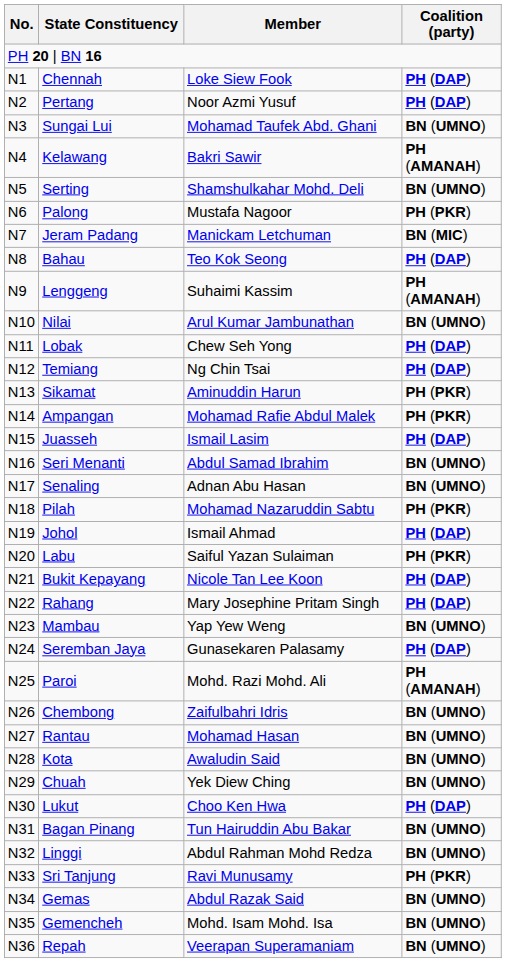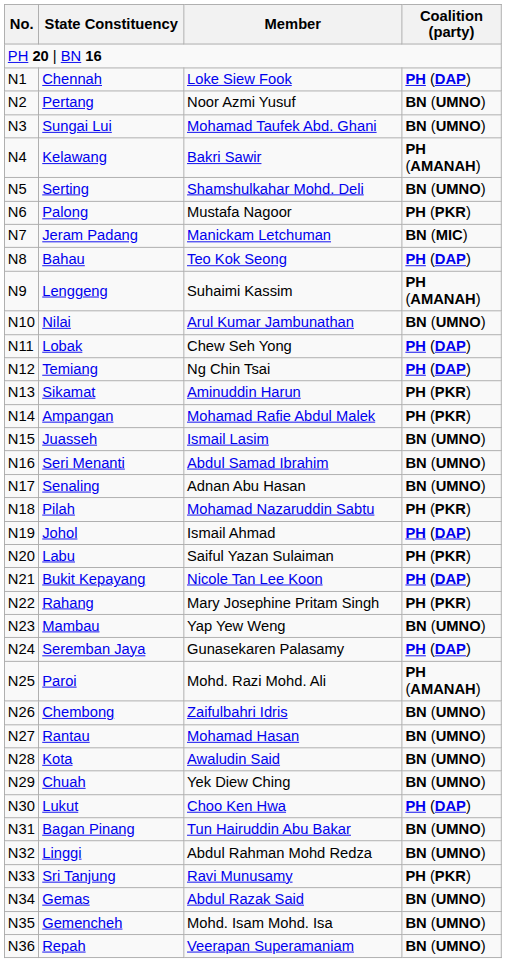(438, 102) PH (DAP) -> (445, 102) BN (UMNO)
(438, 439) PH (DAP) -> (445, 439) BN (UMNO)
(438, 602) PH (DAP) -> (438, 602) PH (PKR)
